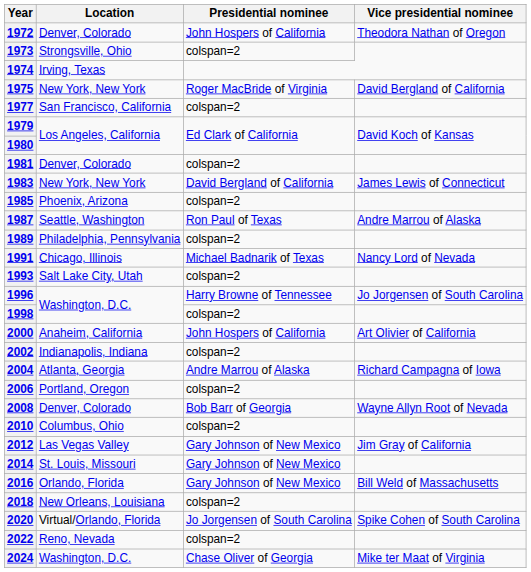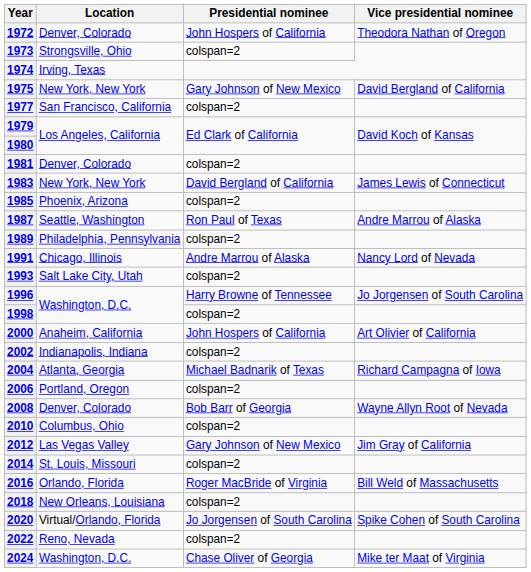(257, 88) Roger MacBride of Virginia -> (263, 88) Gary Johnson of New Mexico
(255, 257) Michael Badnarik of Texas -> (248, 257) Andre Marrou of Alaska
(248, 370) Andre Marrou of Alaska -> (255, 370) Michael Badnarik of Texas
(263, 464) Gary Johnson of New Mexico -> (213, 464) colspan=2
(263, 483) Gary Johnson of New Mexico -> (257, 483) Roger MacBride of Virginia
